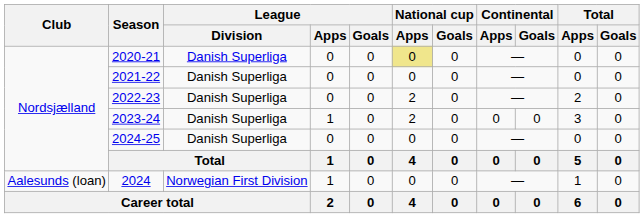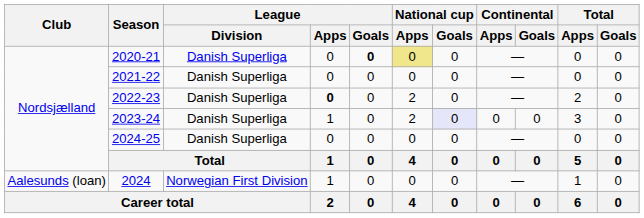(371, 56) normal -> (371, 56) bold
(330, 98) normal -> (330, 98) bold
(455, 118) no background -> (455, 118) lavender background
